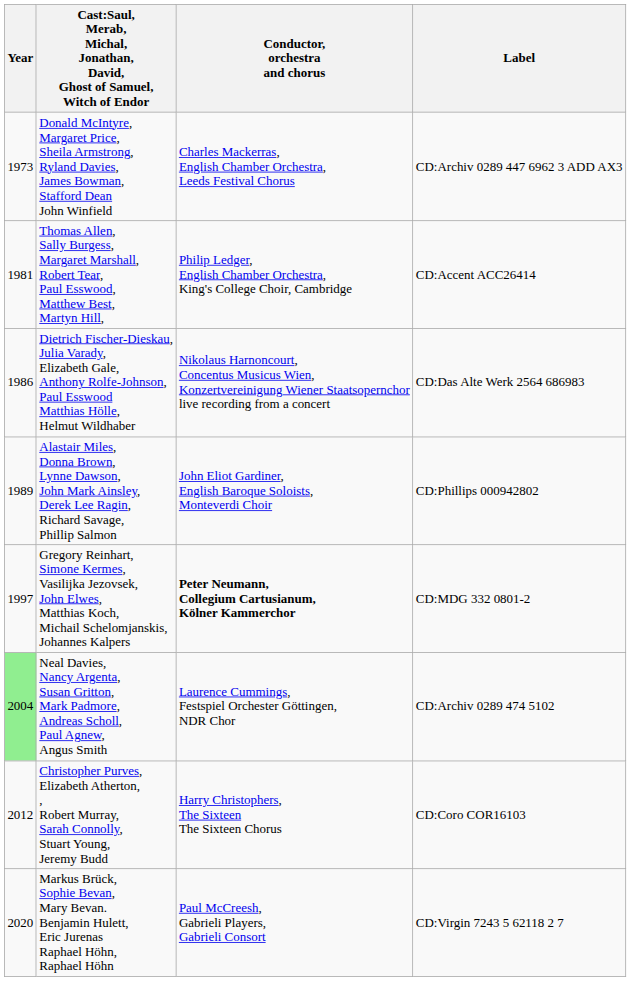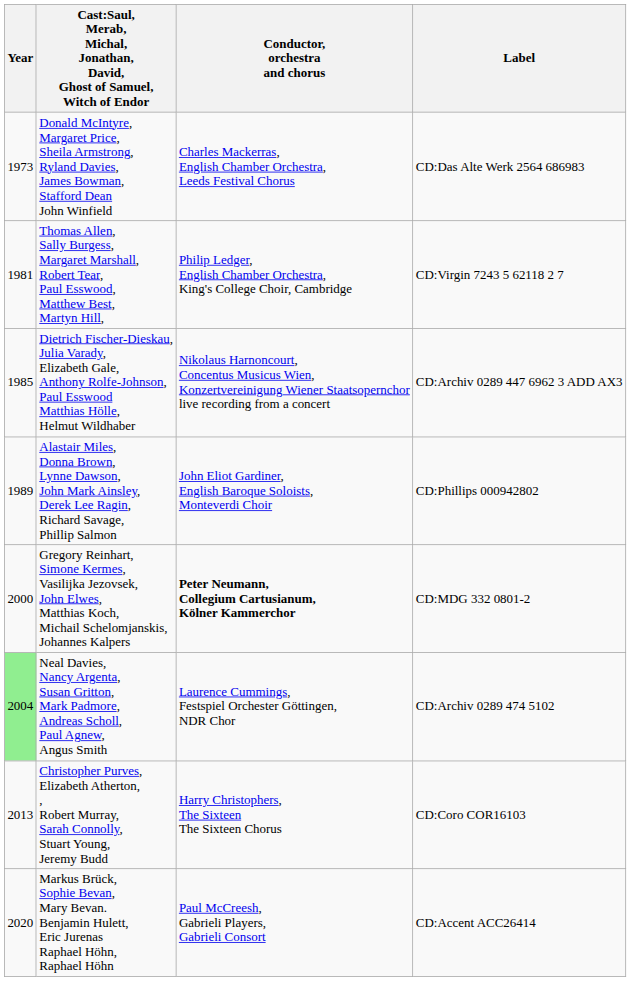(519, 166) CD:Archiv 0289 447 6962 3 ADD AX3 -> (500, 166) CD:Das Alte Werk 2564 686983
(476, 274) CD:Accent ACC26414 -> (490, 274) CD:Virgin 7243 5 62118 2 7
(20, 382) 1986 -> (20, 382) 1985
(500, 382) CD:Das Alte Werk 2564 686983 -> (519, 382) CD:Archiv 0289 447 6962 3 ADD AX3
(20, 598) 1997 -> (20, 598) 2000
(20, 814) 2012 -> (20, 814) 2013
(490, 922) CD:Virgin 7243 5 62118 2 7 -> (476, 922) CD:Accent ACC26414
